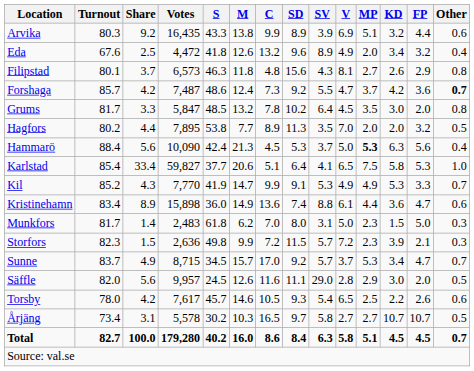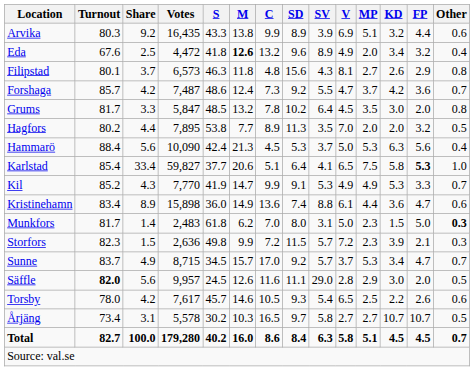(243, 52) normal -> (243, 52) bold
(459, 90) bold -> (459, 90) normal
(370, 147) bold -> (370, 147) normal
(423, 166) normal -> (423, 166) bold
(459, 223) normal -> (459, 223) bold
(110, 280) normal -> (110, 280) bold
